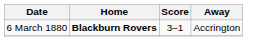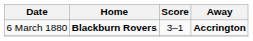(217, 28) normal -> (220, 28) bold
